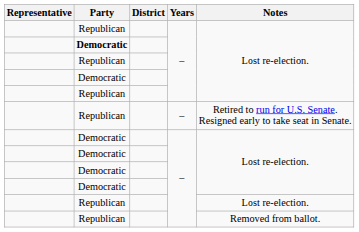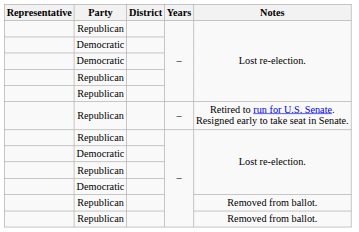(102, 45) bold -> (100, 45) normal
(102, 61) Republican -> (100, 61) Democratic
(102, 77) Democratic -> (100, 77) Republican
(102, 137) Democratic -> (100, 137) Republican
(102, 170) Democratic -> (100, 170) Republican
(275, 202) Lost re-election. -> (272, 202) Removed from ballot.
